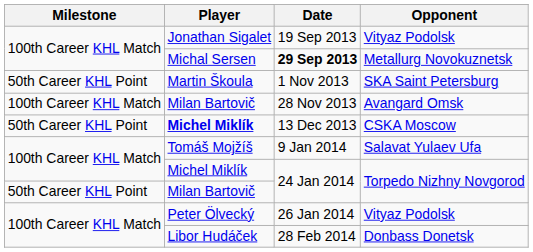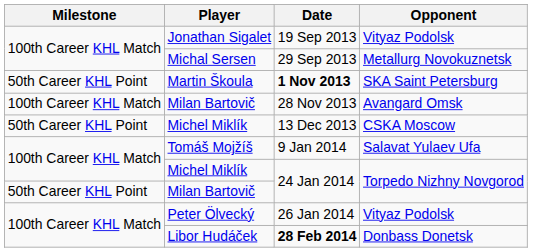(317, 59) bold -> (317, 59) normal
(313, 81) normal -> (314, 81) bold
(210, 125) bold -> (207, 125) normal
(317, 236) normal -> (317, 236) bold
